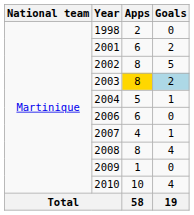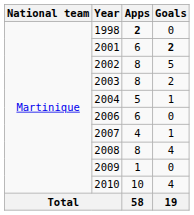(137, 30) normal -> (137, 30) bold
(171, 47) normal -> (171, 47) bold
(137, 82) gold background -> (137, 82) no background
(171, 82) lightblue background -> (171, 82) no background
